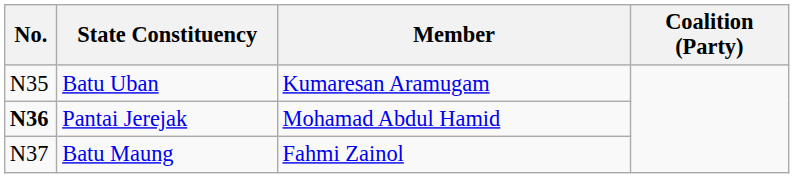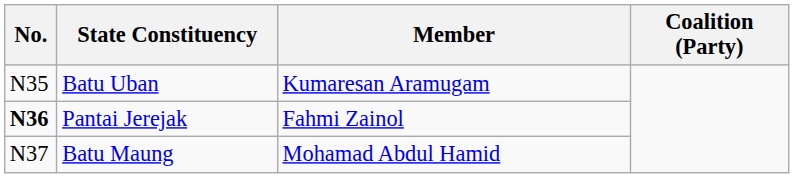(391, 118) Mohamad Abdul Hamid -> (343, 118) Fahmi Zainol
(343, 154) Fahmi Zainol -> (391, 154) Mohamad Abdul Hamid
